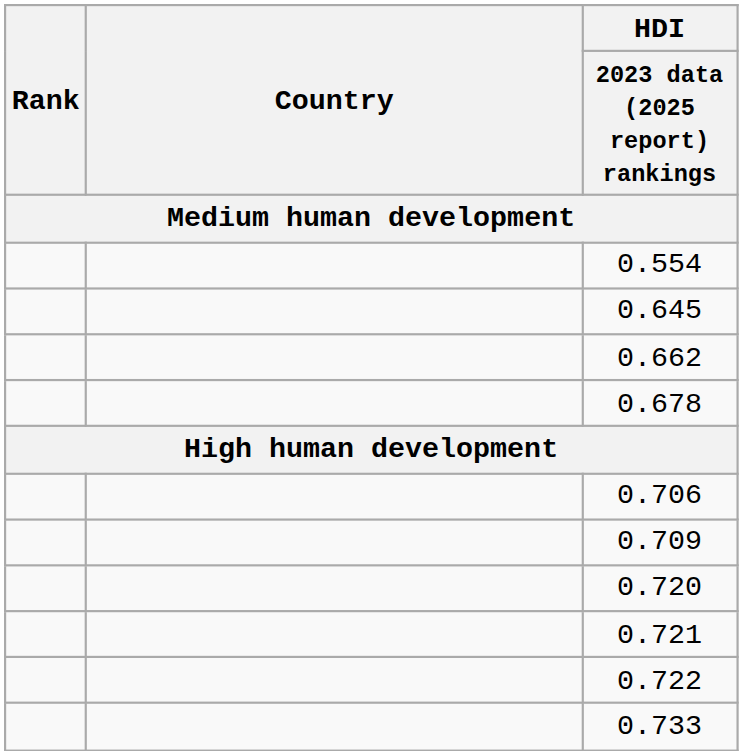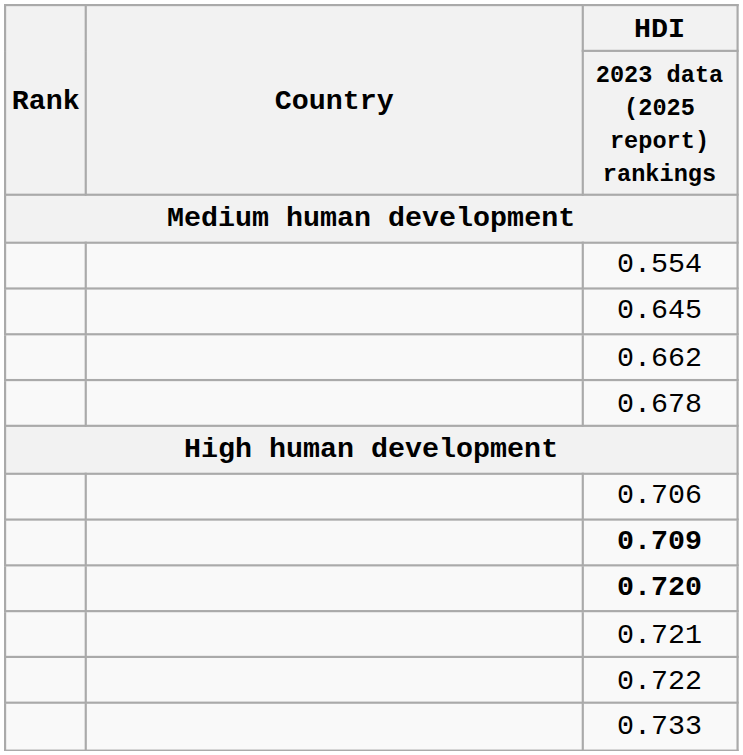(659, 542) normal -> (659, 542) bold
(659, 588) normal -> (659, 588) bold
